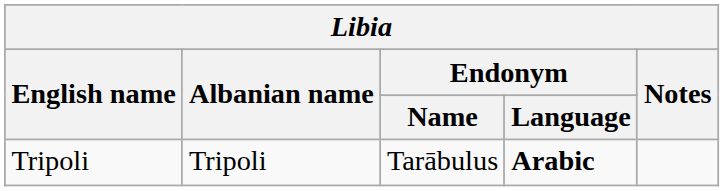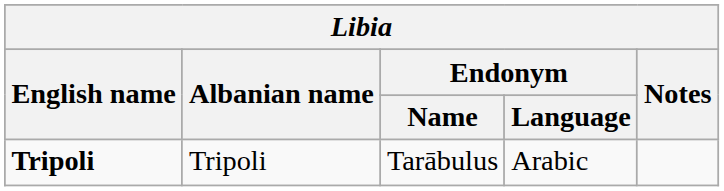(50, 161) normal -> (53, 161) bold
(553, 161) bold -> (550, 161) normal
